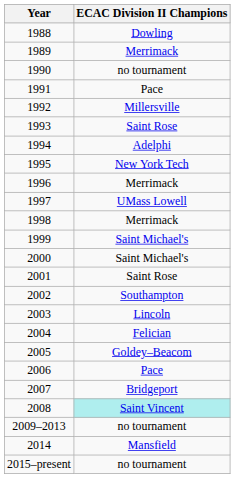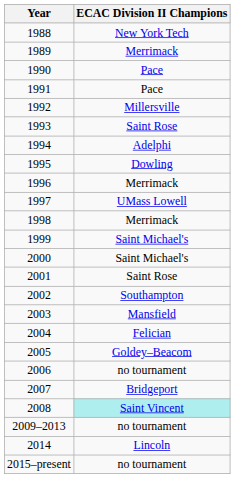(152, 32) Dowling -> (152, 32) New York Tech
(152, 70) no tournament -> (152, 70) Pace
(152, 164) New York Tech -> (152, 164) Dowling
(152, 314) Lincoln -> (152, 314) Mansfield
(152, 370) Pace -> (152, 370) no tournament
(152, 445) Mansfield -> (152, 445) Lincoln
